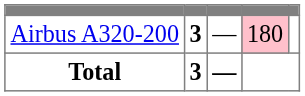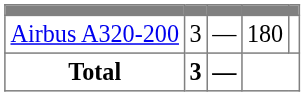(196, 33) bold -> (196, 33) normal
(265, 33) pink background -> (265, 33) no background
